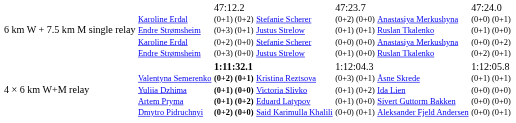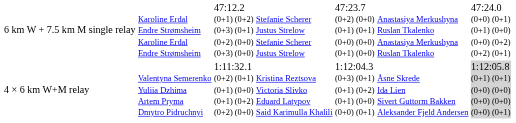(234, 89) bold -> (234, 89) normal
(491, 89) no background -> (491, 89) lightgrey background
